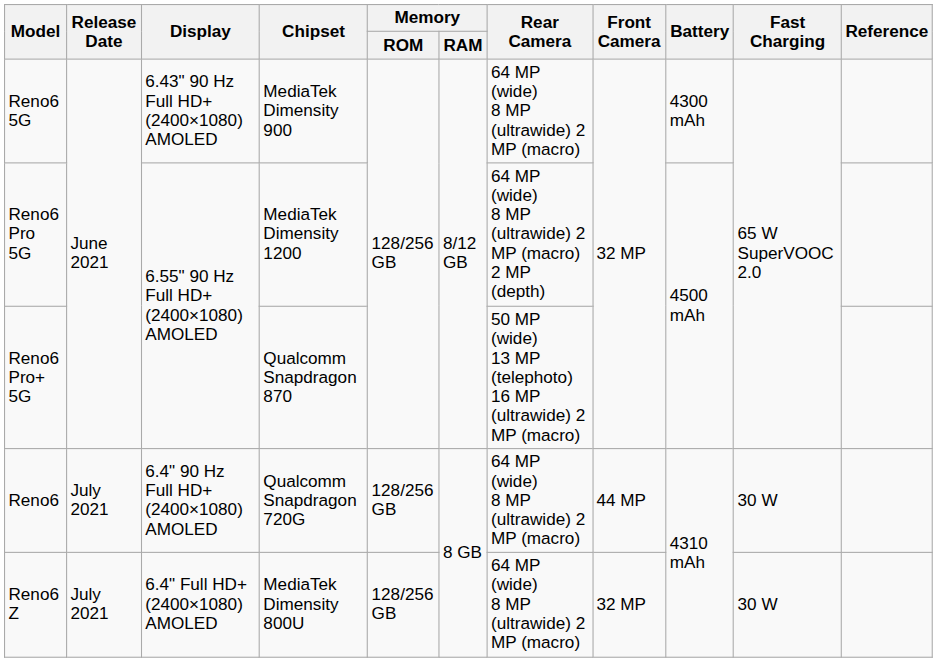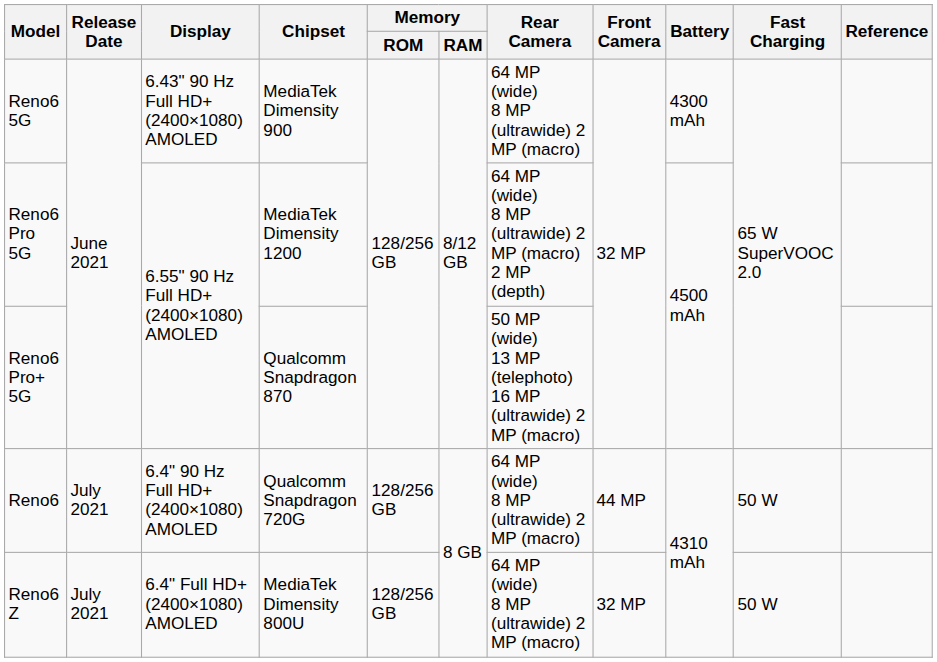(758, 500) 30 W -> (758, 500) 50 W
(758, 604) 30 W -> (758, 604) 50 W
